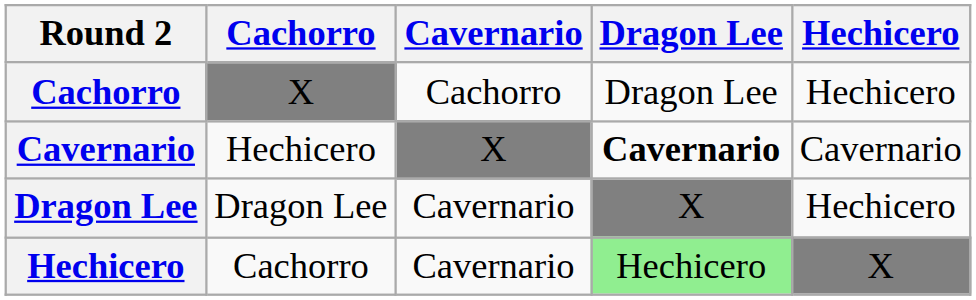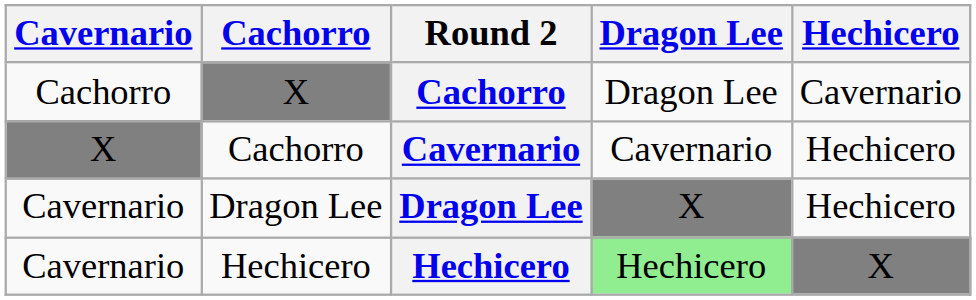columns swapped: (106, 33) <-> (494, 33)
(881, 91) Hechicero -> (881, 91) Cavernario
(301, 149) Hechicero -> (296, 149) Cachorro
(691, 149) bold -> (691, 149) normal
(881, 149) Cavernario -> (881, 149) Hechicero
(301, 264) Cachorro -> (296, 264) Hechicero
